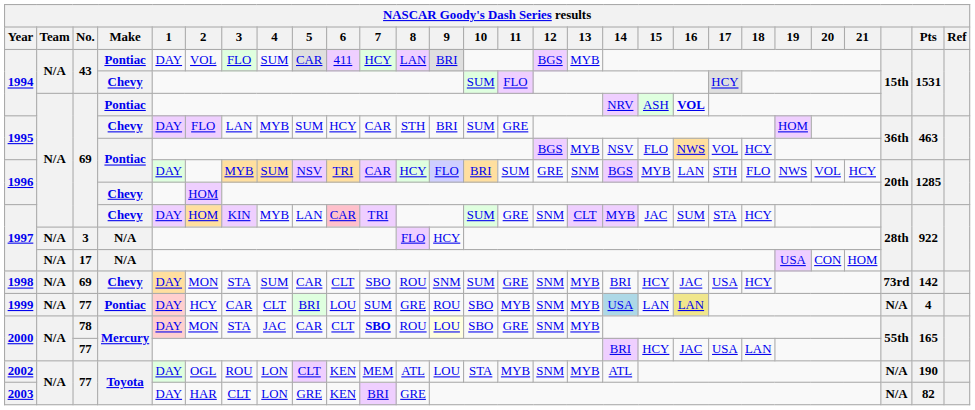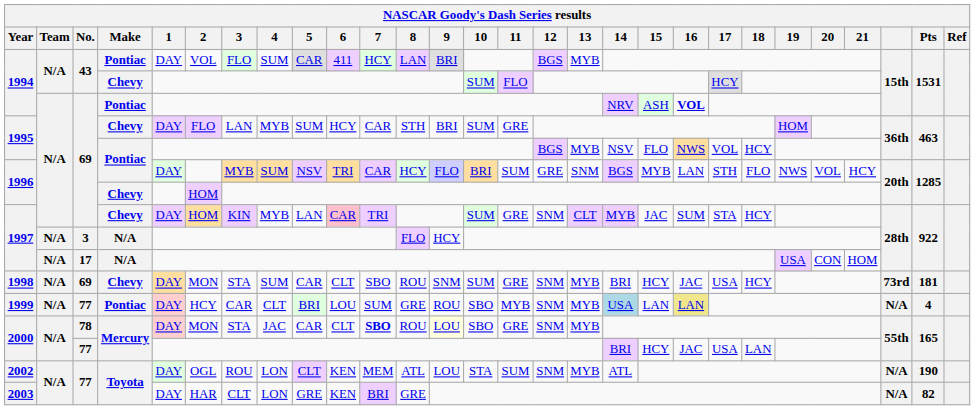(928, 282) 142 -> (928, 282) 181
(515, 371) MYB -> (515, 371) SUM
